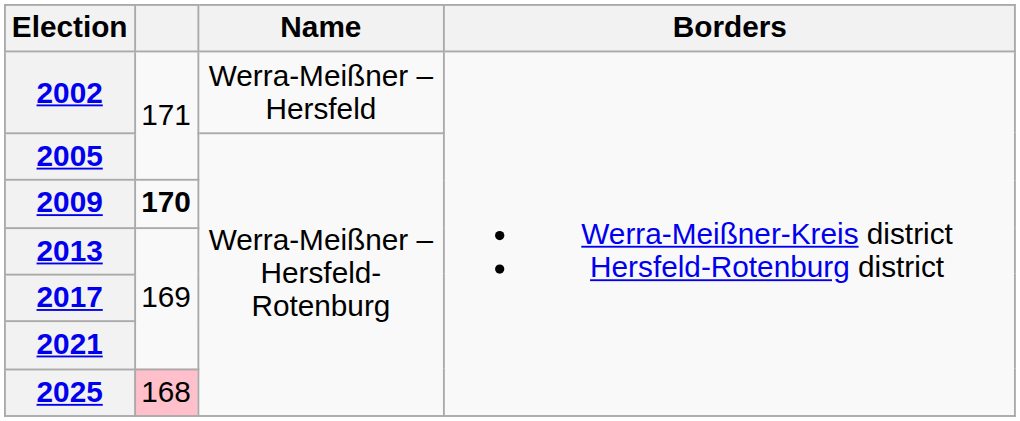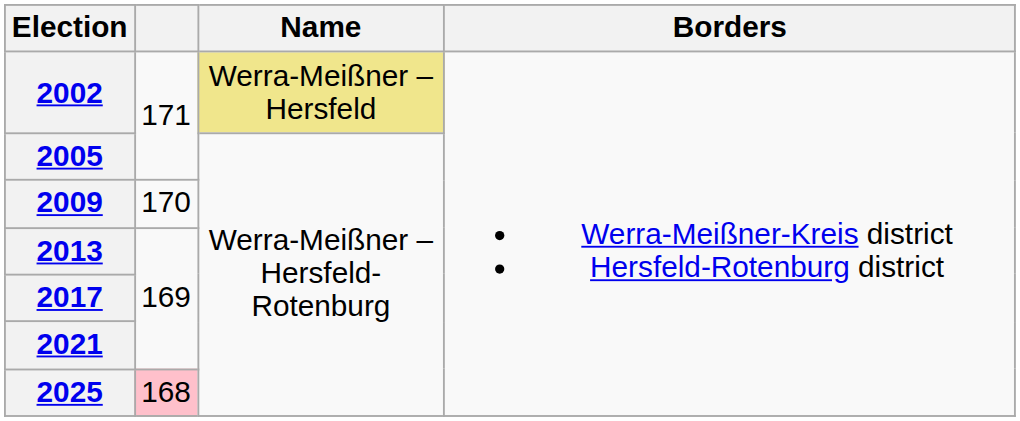(321, 92) no background -> (321, 92) khaki background
(166, 203) bold -> (166, 203) normal
